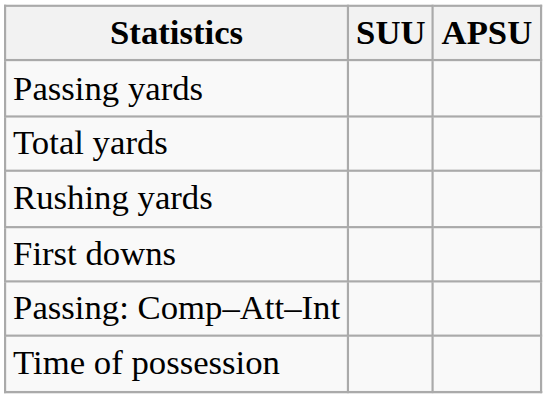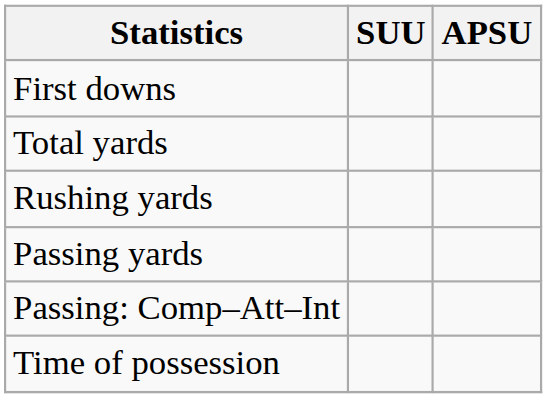rows swapped: (95, 253) <-> (108, 87)
